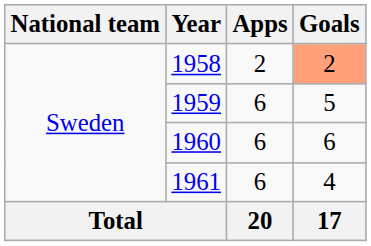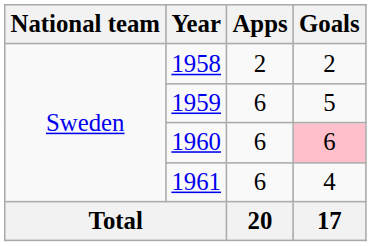(329, 63) lightsalmon background -> (329, 63) no background
(329, 142) no background -> (329, 142) pink background
